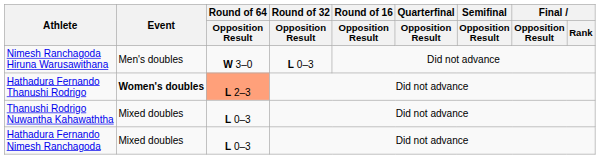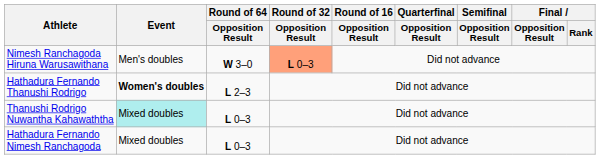(301, 65) no background -> (301, 65) lightsalmon background
(238, 92) lightsalmon background -> (238, 92) no background
(151, 114) no background -> (151, 114) paleturquoise background
